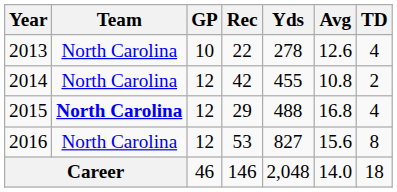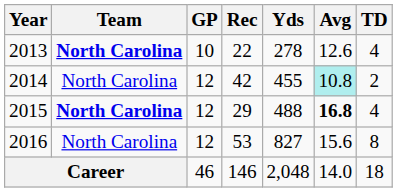(119, 50) normal -> (119, 50) bold
(335, 80) no background -> (335, 80) paleturquoise background
(335, 111) normal -> (335, 111) bold
